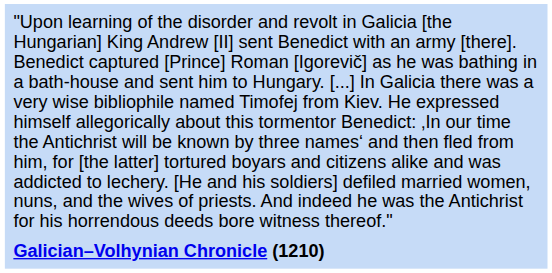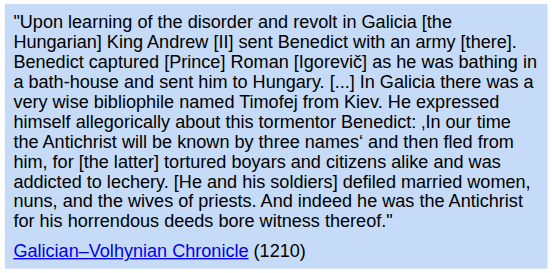(169, 251) bold -> (160, 251) normal
